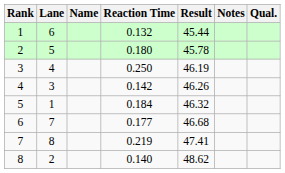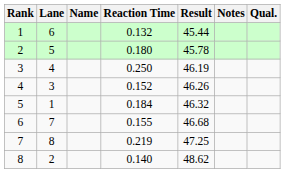(139, 86) 0.142 -> (139, 86) 0.152
(139, 123) 0.177 -> (139, 123) 0.155
(196, 141) 47.41 -> (196, 141) 47.25
